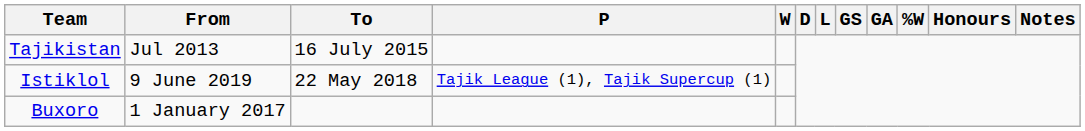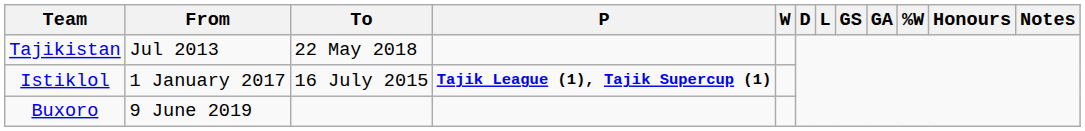(362, 50) 16 July 2015 -> (356, 50) 22 May 2018
(191, 80) 9 June 2019 -> (208, 80) 1 January 2017
(356, 80) 22 May 2018 -> (362, 80) 16 July 2015
(604, 80) normal -> (604, 80) bold
(208, 111) 1 January 2017 -> (191, 111) 9 June 2019
